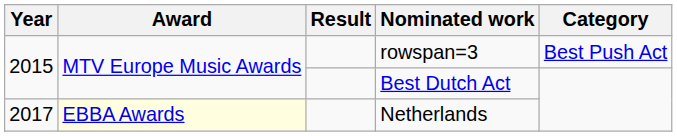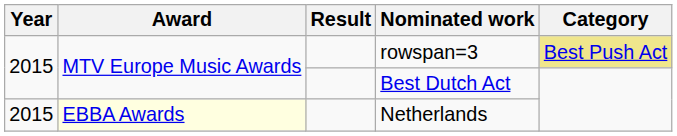(606, 51) no background -> (606, 51) khaki background
(31, 114) 2017 -> (31, 114) 2015
